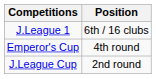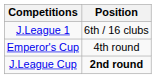(116, 64) normal -> (116, 64) bold
